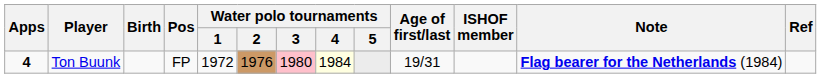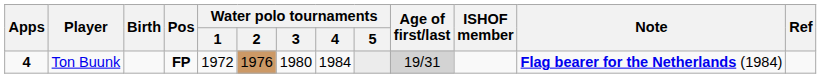(181, 62) normal -> (181, 62) bold
(296, 62) pink background -> (296, 62) no background
(335, 62) lightyellow background -> (335, 62) no background
(422, 62) no background -> (422, 62) lightgrey background
